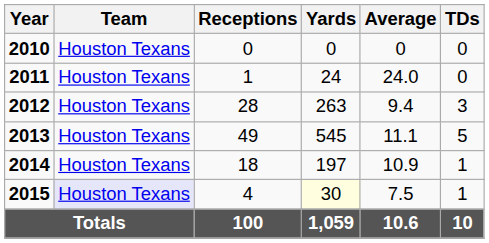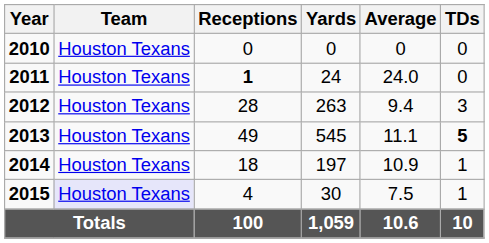(248, 77) normal -> (248, 77) bold
(462, 135) normal -> (462, 135) bold
(331, 194) lightyellow background -> (331, 194) no background
